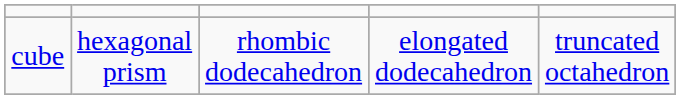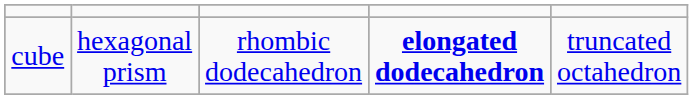(454, 55) normal -> (460, 55) bold
